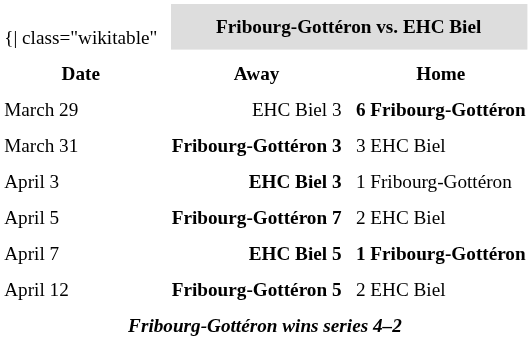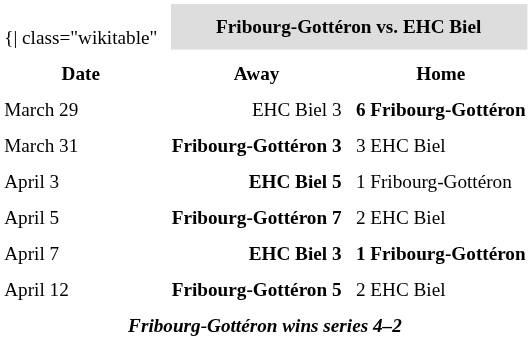(295, 181) EHC Biel 3 -> (295, 181) EHC Biel 5
(295, 253) EHC Biel 5 -> (295, 253) EHC Biel 3
